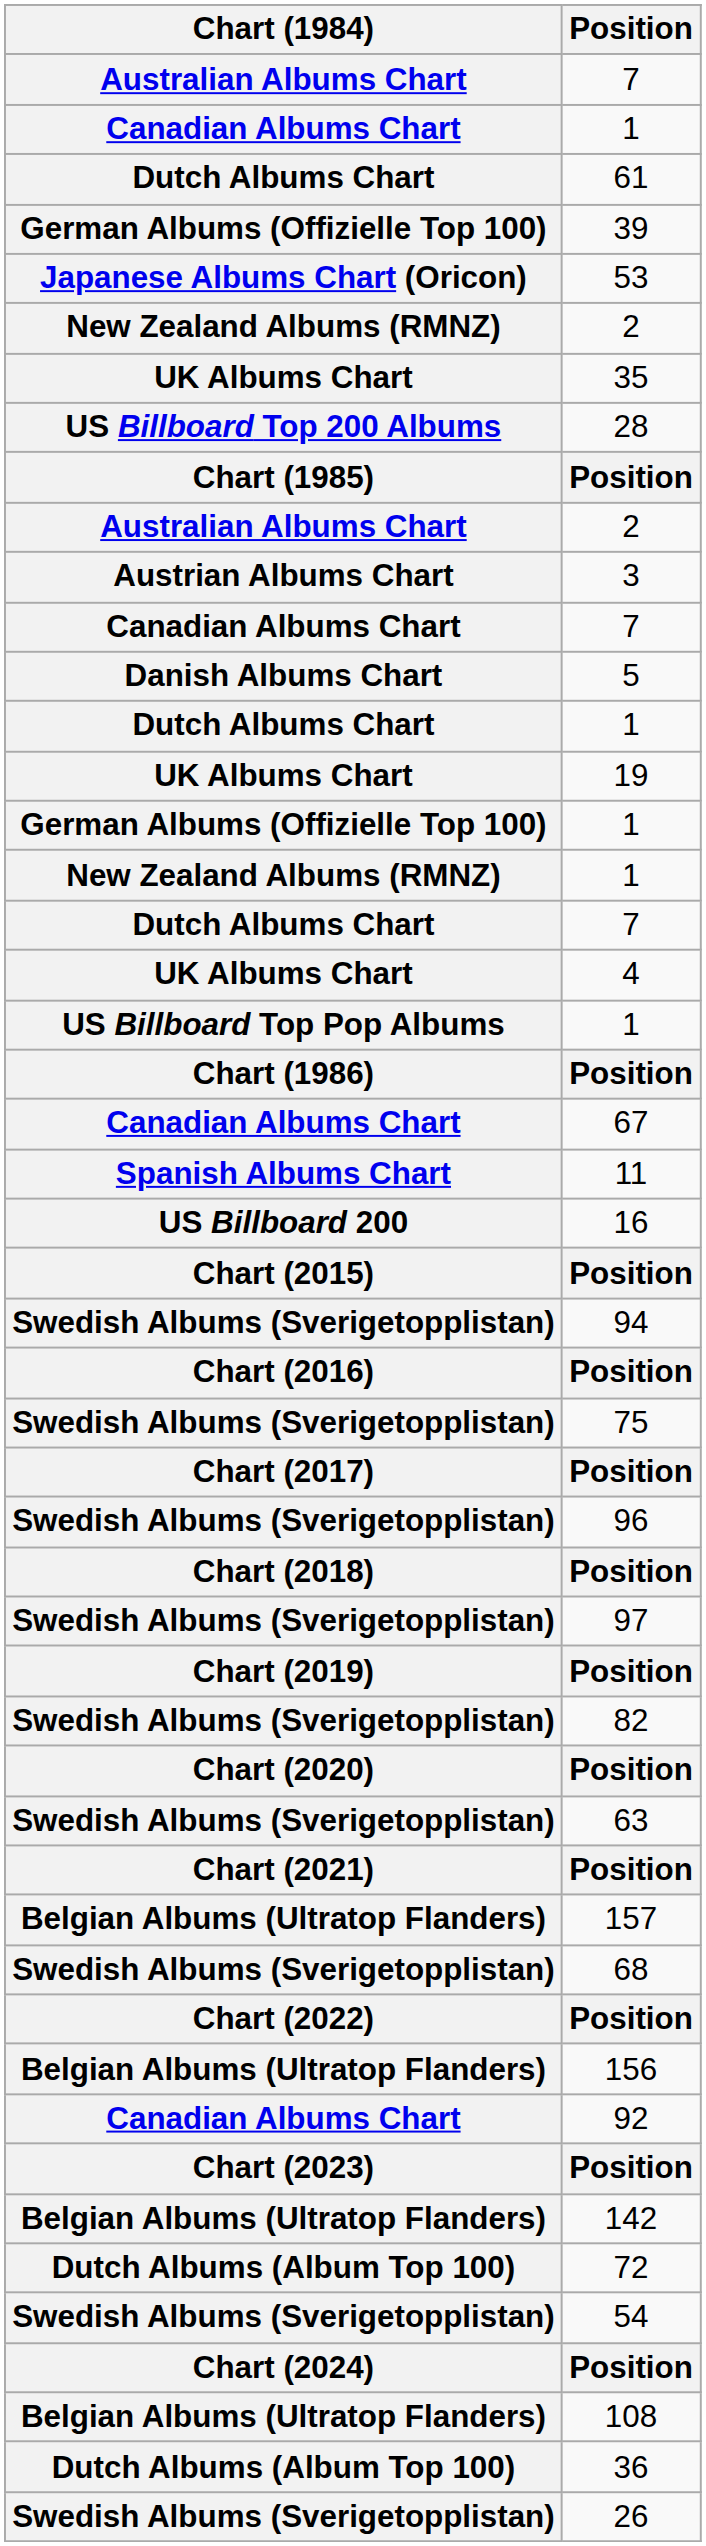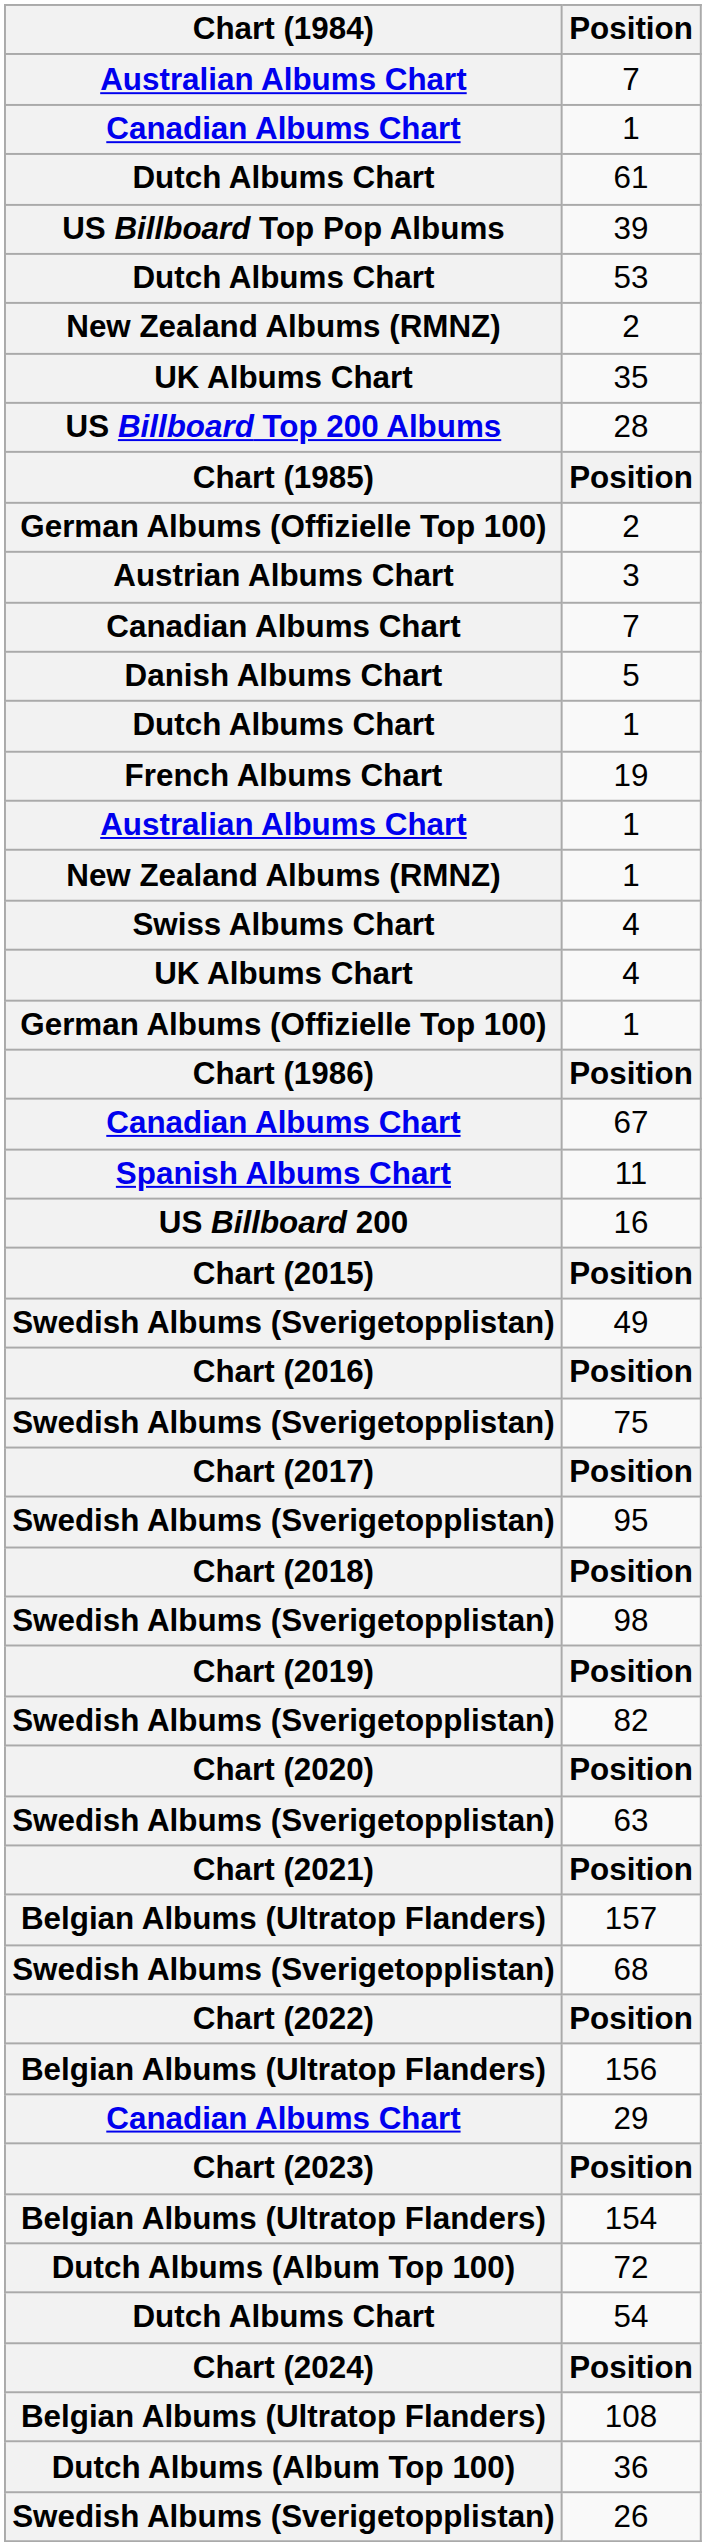(283, 228) German Albums (Offizielle Top 100) -> (283, 228) US Billboard Top Pop Albums
(283, 278) Japanese Albums Chart (Oricon) -> (283, 278) Dutch Albums Chart
(283, 526) Australian Albums Chart -> (283, 526) German Albums (Offizielle Top 100)
(283, 775) UK Albums Chart -> (283, 775) French Albums Chart
(283, 825) German Albums (Offizielle Top 100) -> (283, 825) Australian Albums Chart
(283, 924) Dutch Albums Chart -> (283, 924) Swiss Albums Chart
(631, 924) 7 -> (631, 924) 4
(283, 1024) US Billboard Top Pop Albums -> (283, 1024) German Albums (Offizielle Top 100)
(631, 1322) 94 -> (631, 1322) 49
(631, 1521) 96 -> (631, 1521) 95
(631, 1620) 97 -> (631, 1620) 98
(631, 2118) 92 -> (631, 2118) 29
(631, 2217) 142 -> (631, 2217) 154
(283, 2317) Swedish Albums (Sverigetopplistan) -> (283, 2317) Dutch Albums Chart
